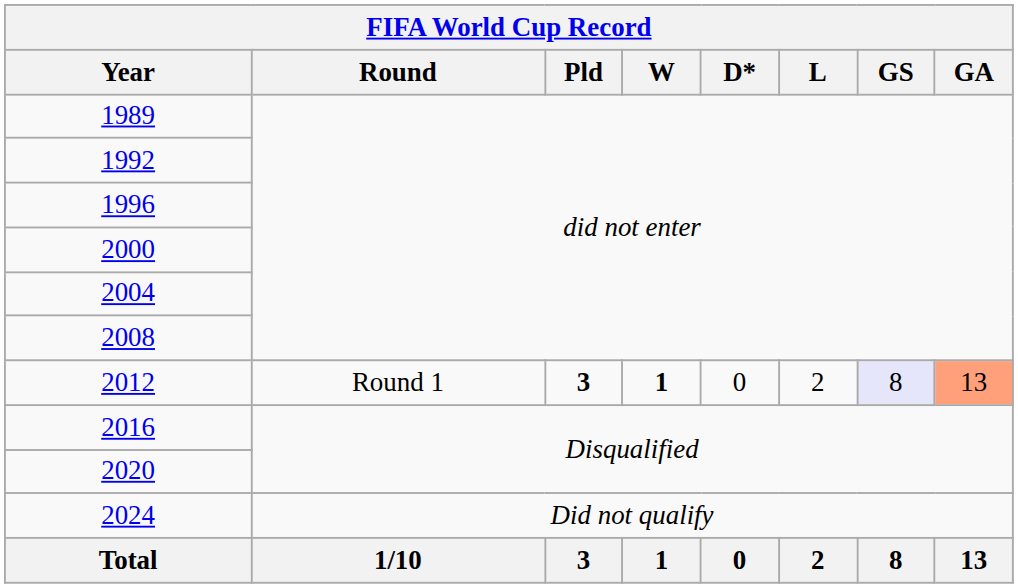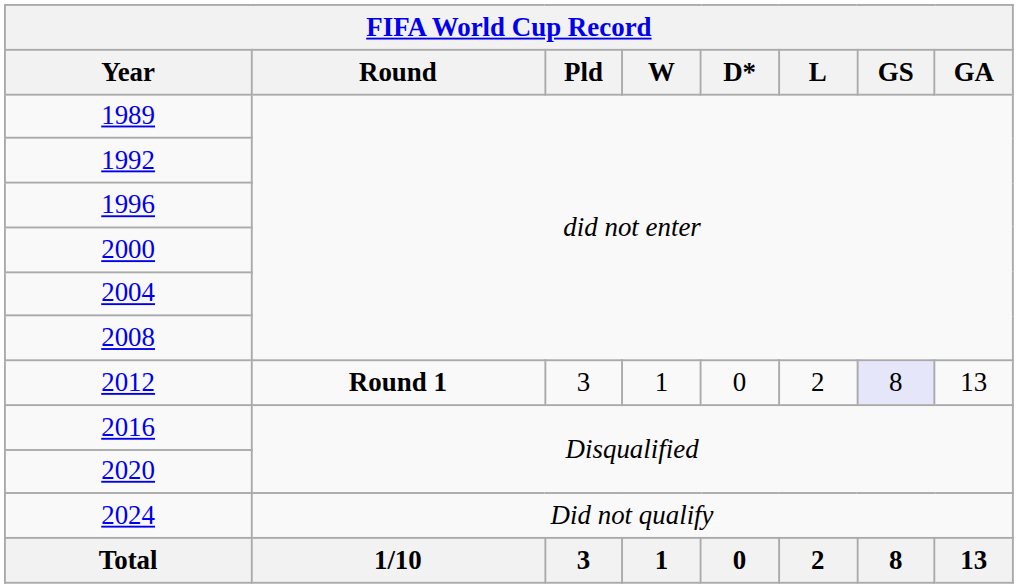(398, 382) normal -> (398, 382) bold
(583, 382) bold -> (583, 382) normal
(662, 382) bold -> (662, 382) normal
(974, 382) lightsalmon background -> (974, 382) no background
